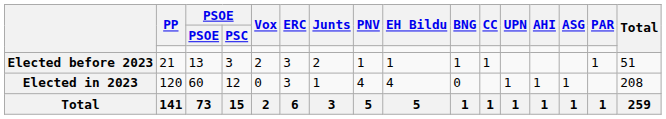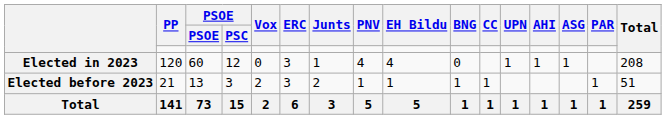rows swapped: (80, 83) <-> (80, 62)
